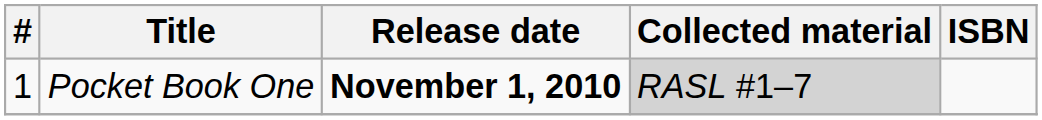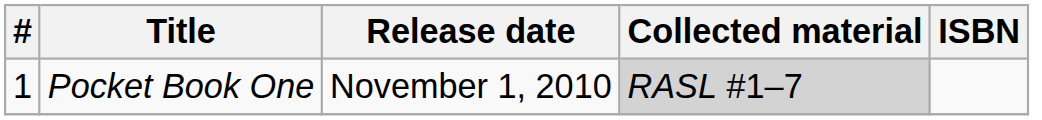(476, 85) bold -> (471, 85) normal
